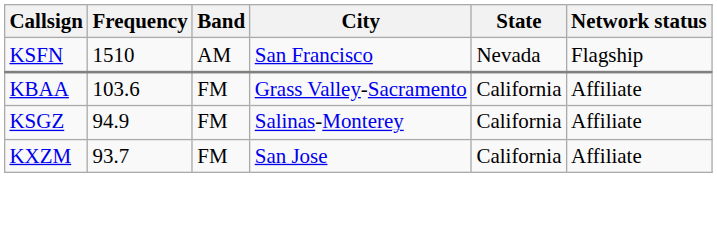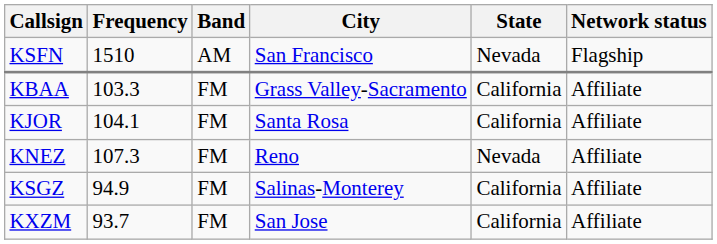(116, 88) 103.6 -> (116, 88) 103.3
+ row: (36, 122)
+ row: (37, 155)
